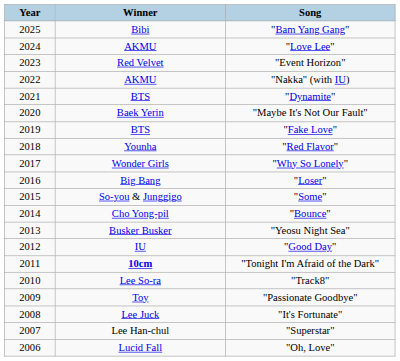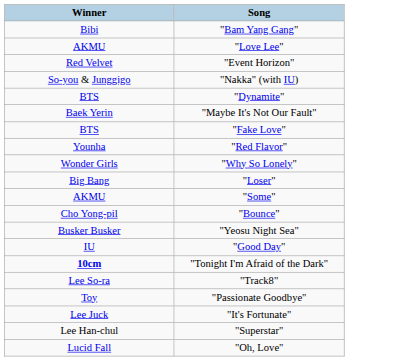- column: (30, 12)
(140, 79) AKMU -> (89, 79) So-you & Junggigo
(140, 197) So-you & Junggigo -> (89, 197) AKMU
